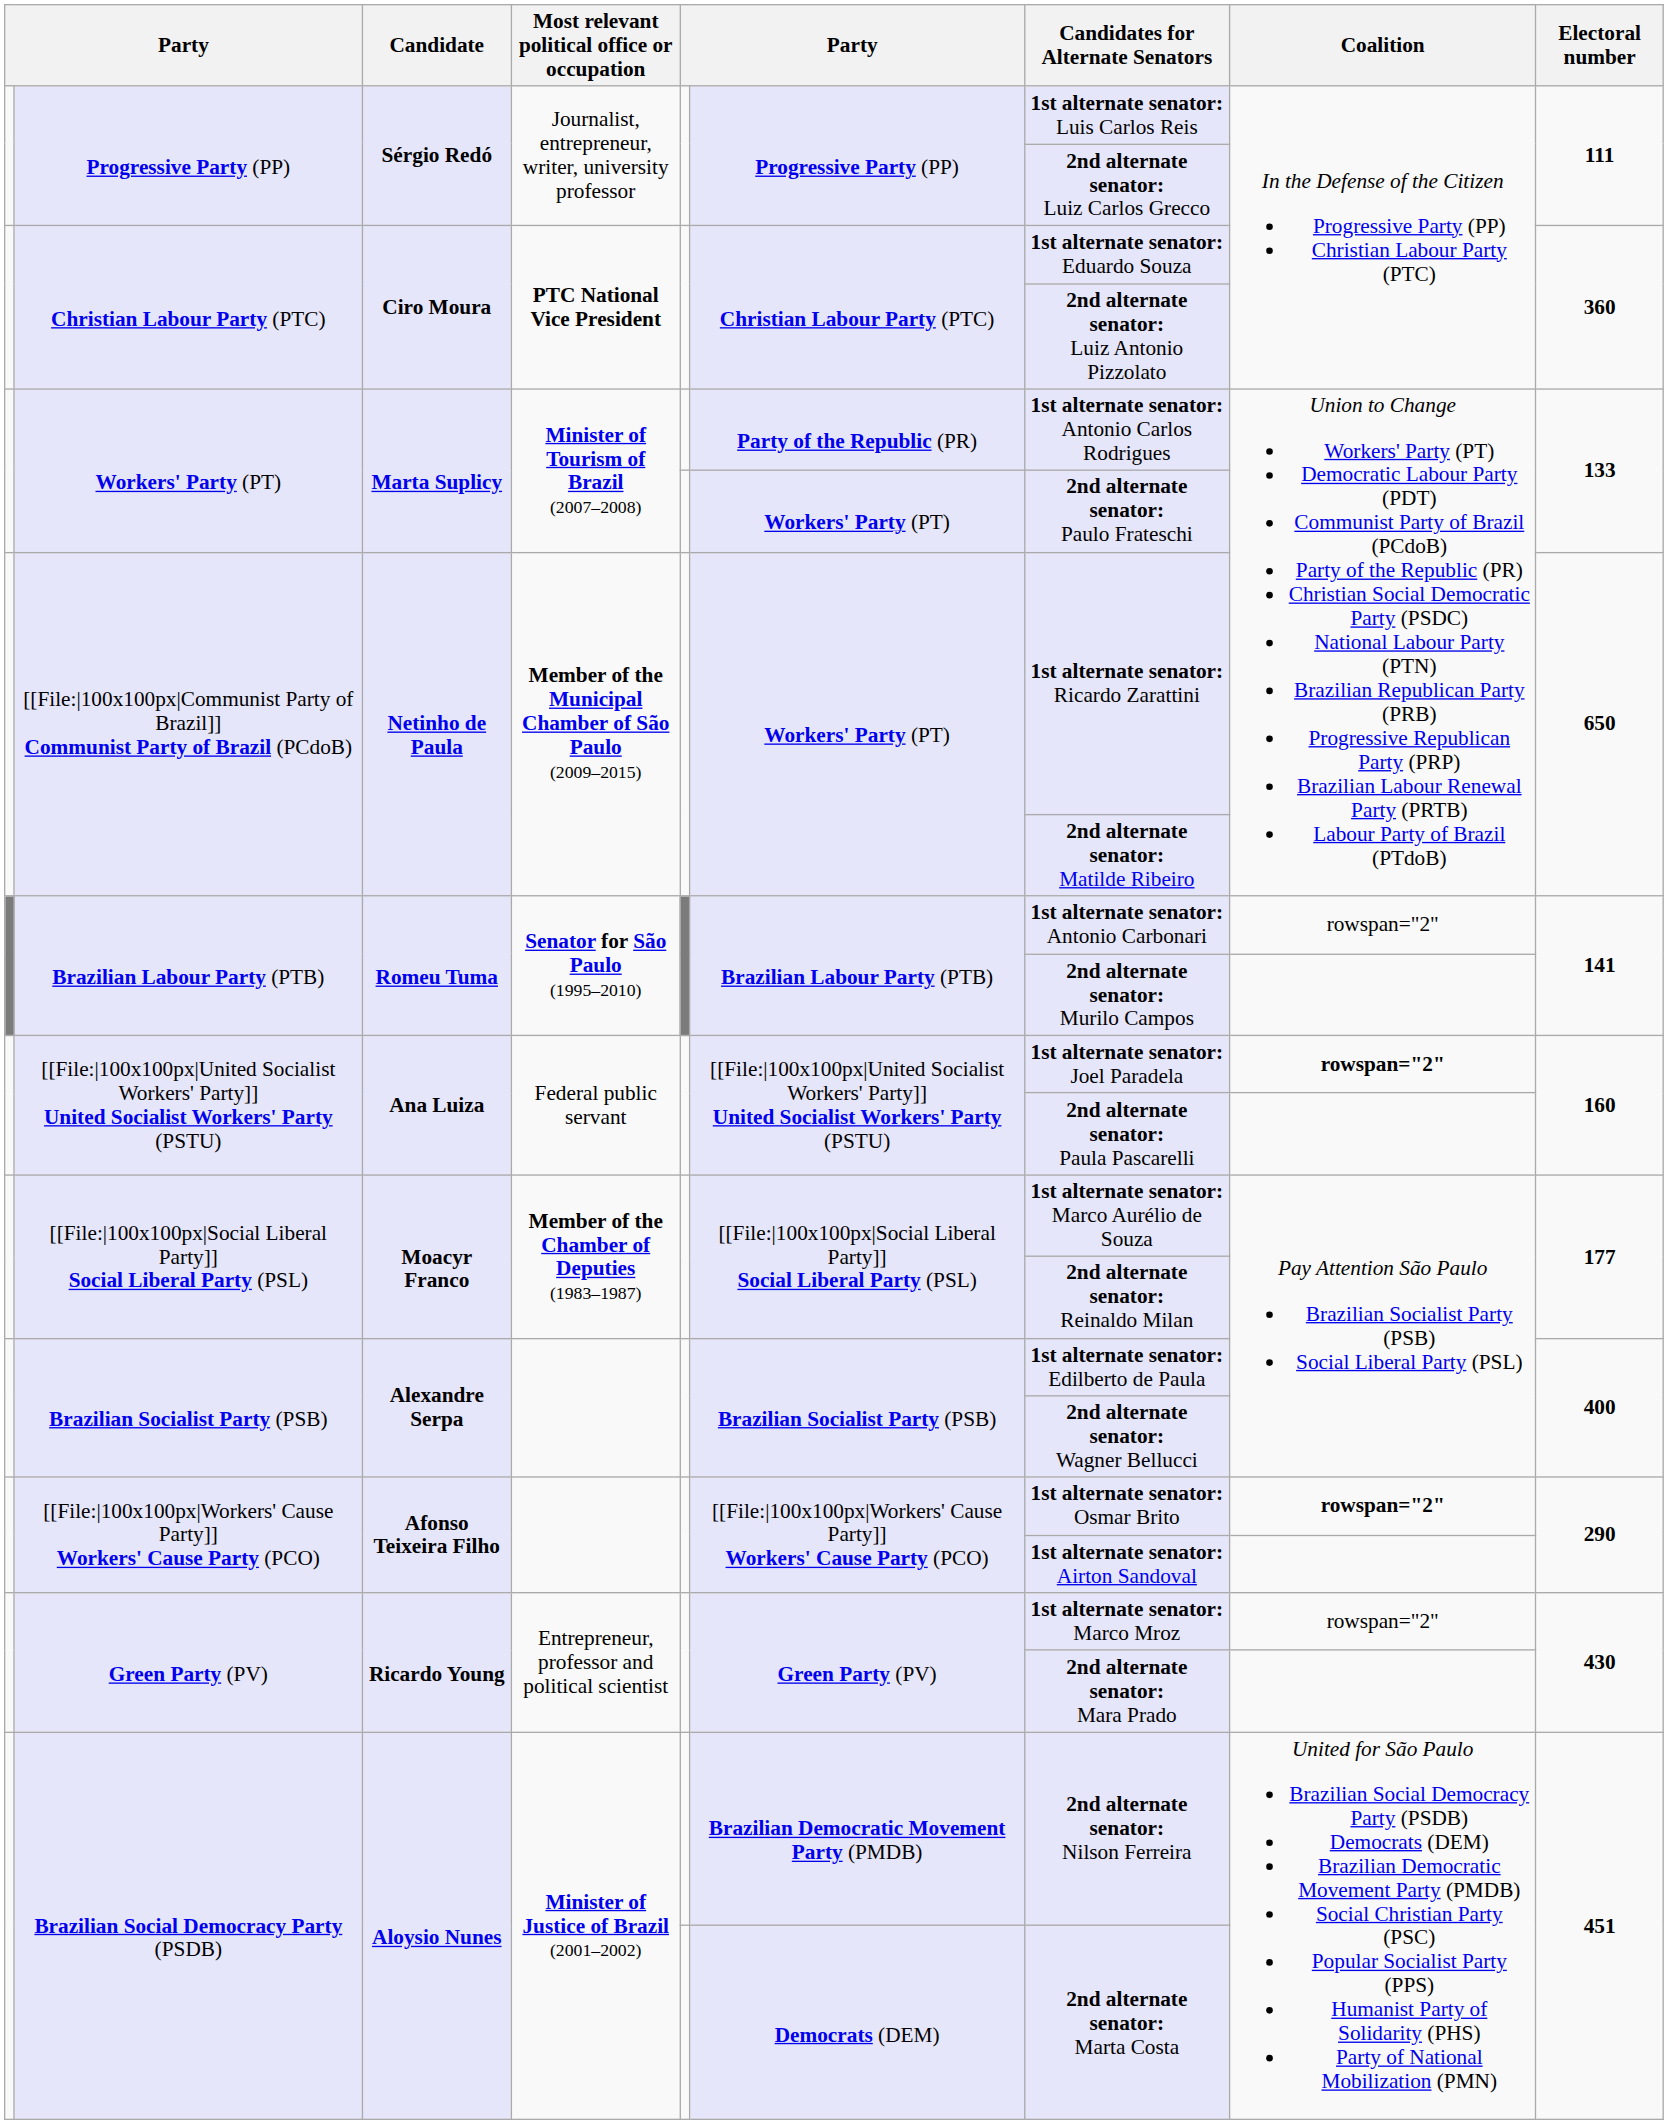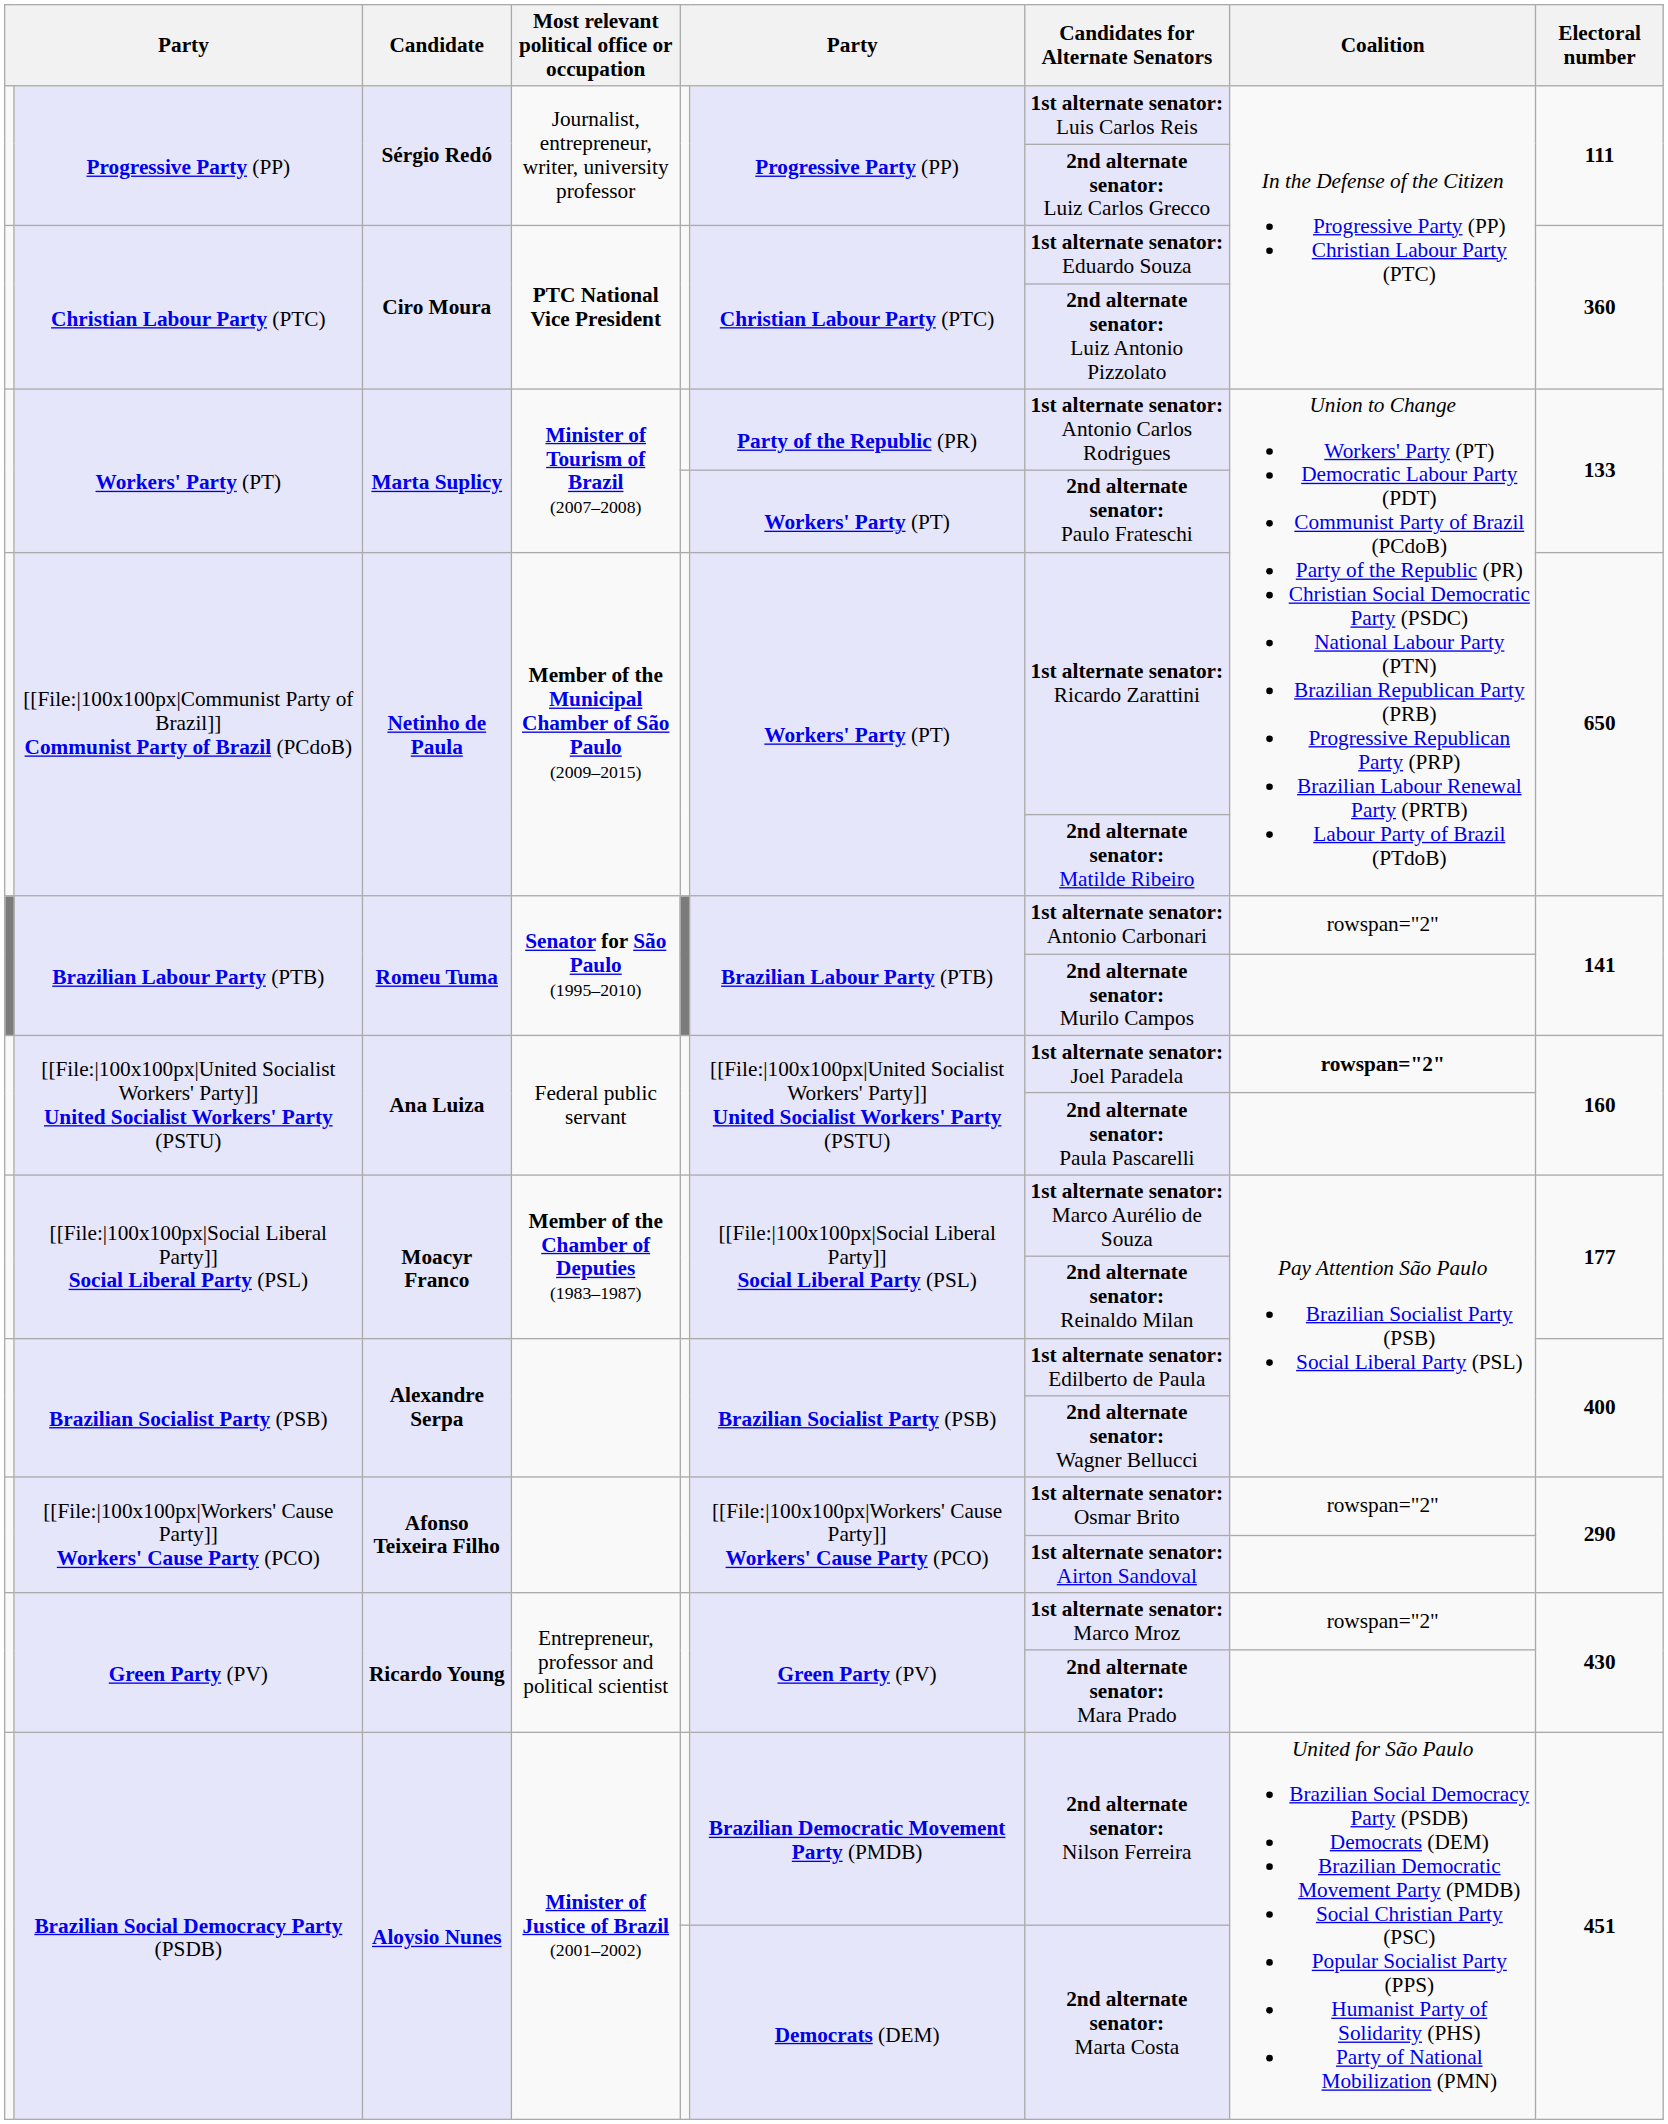(1383, 1505) bold -> (1383, 1505) normal
